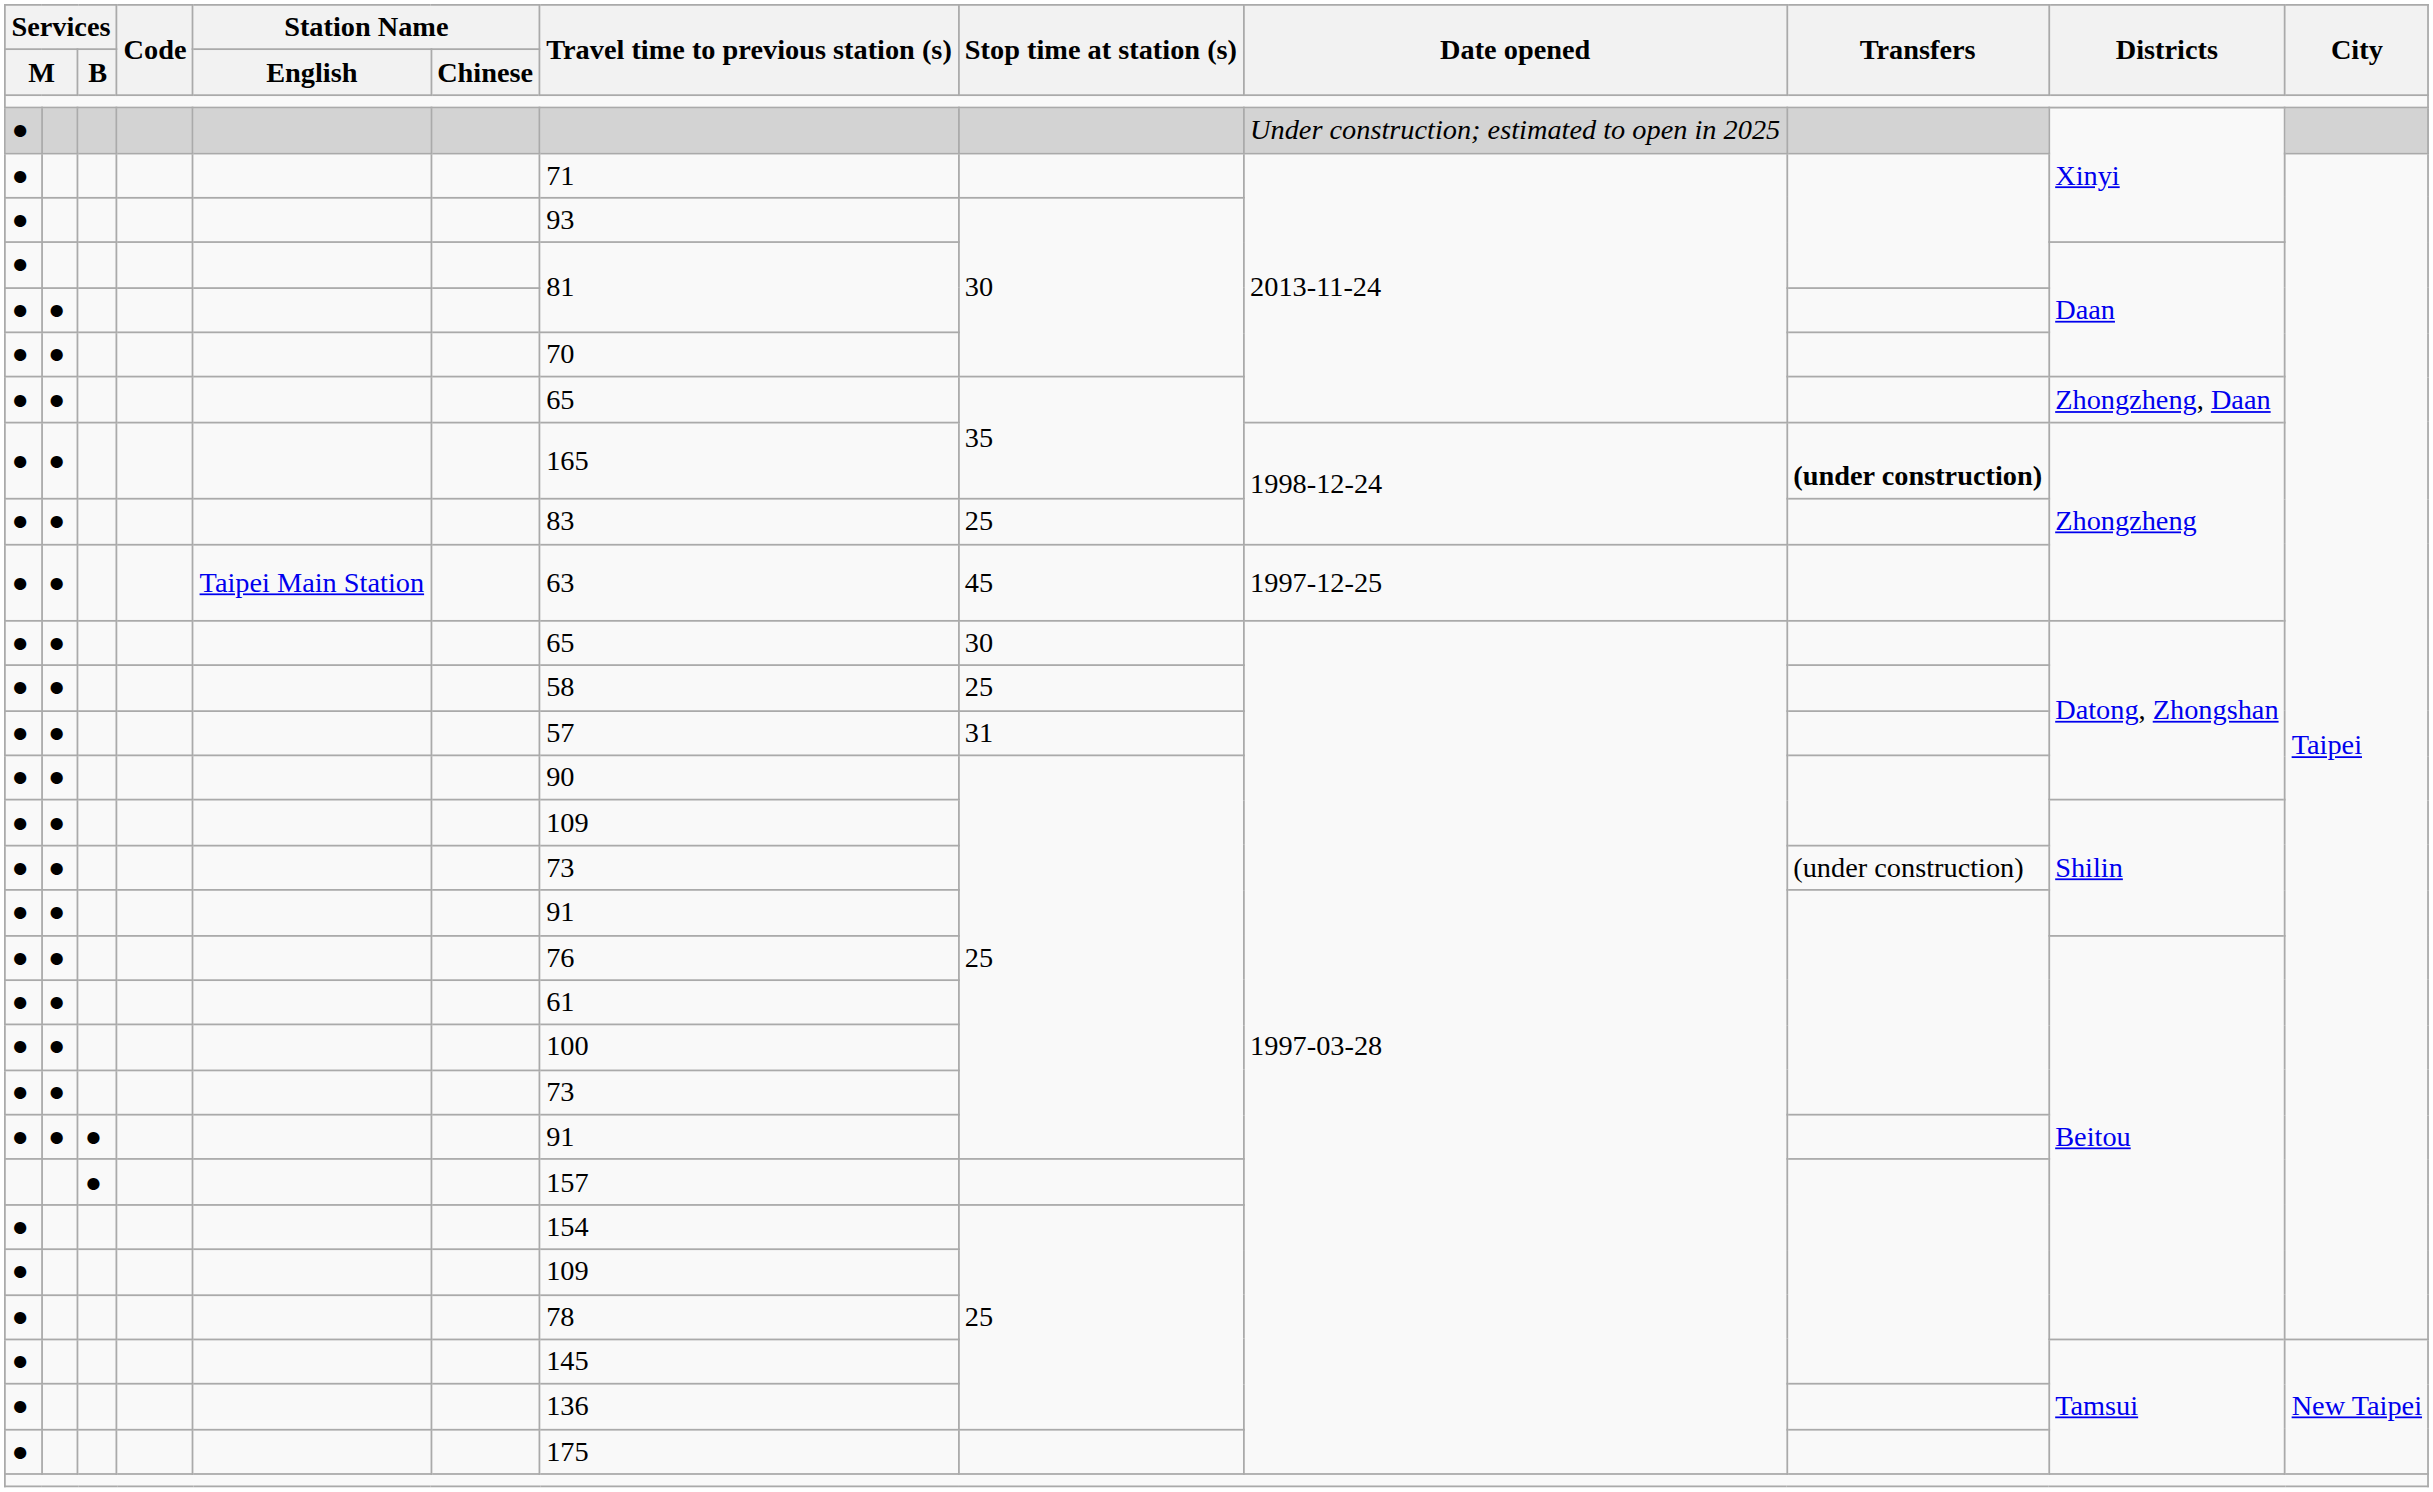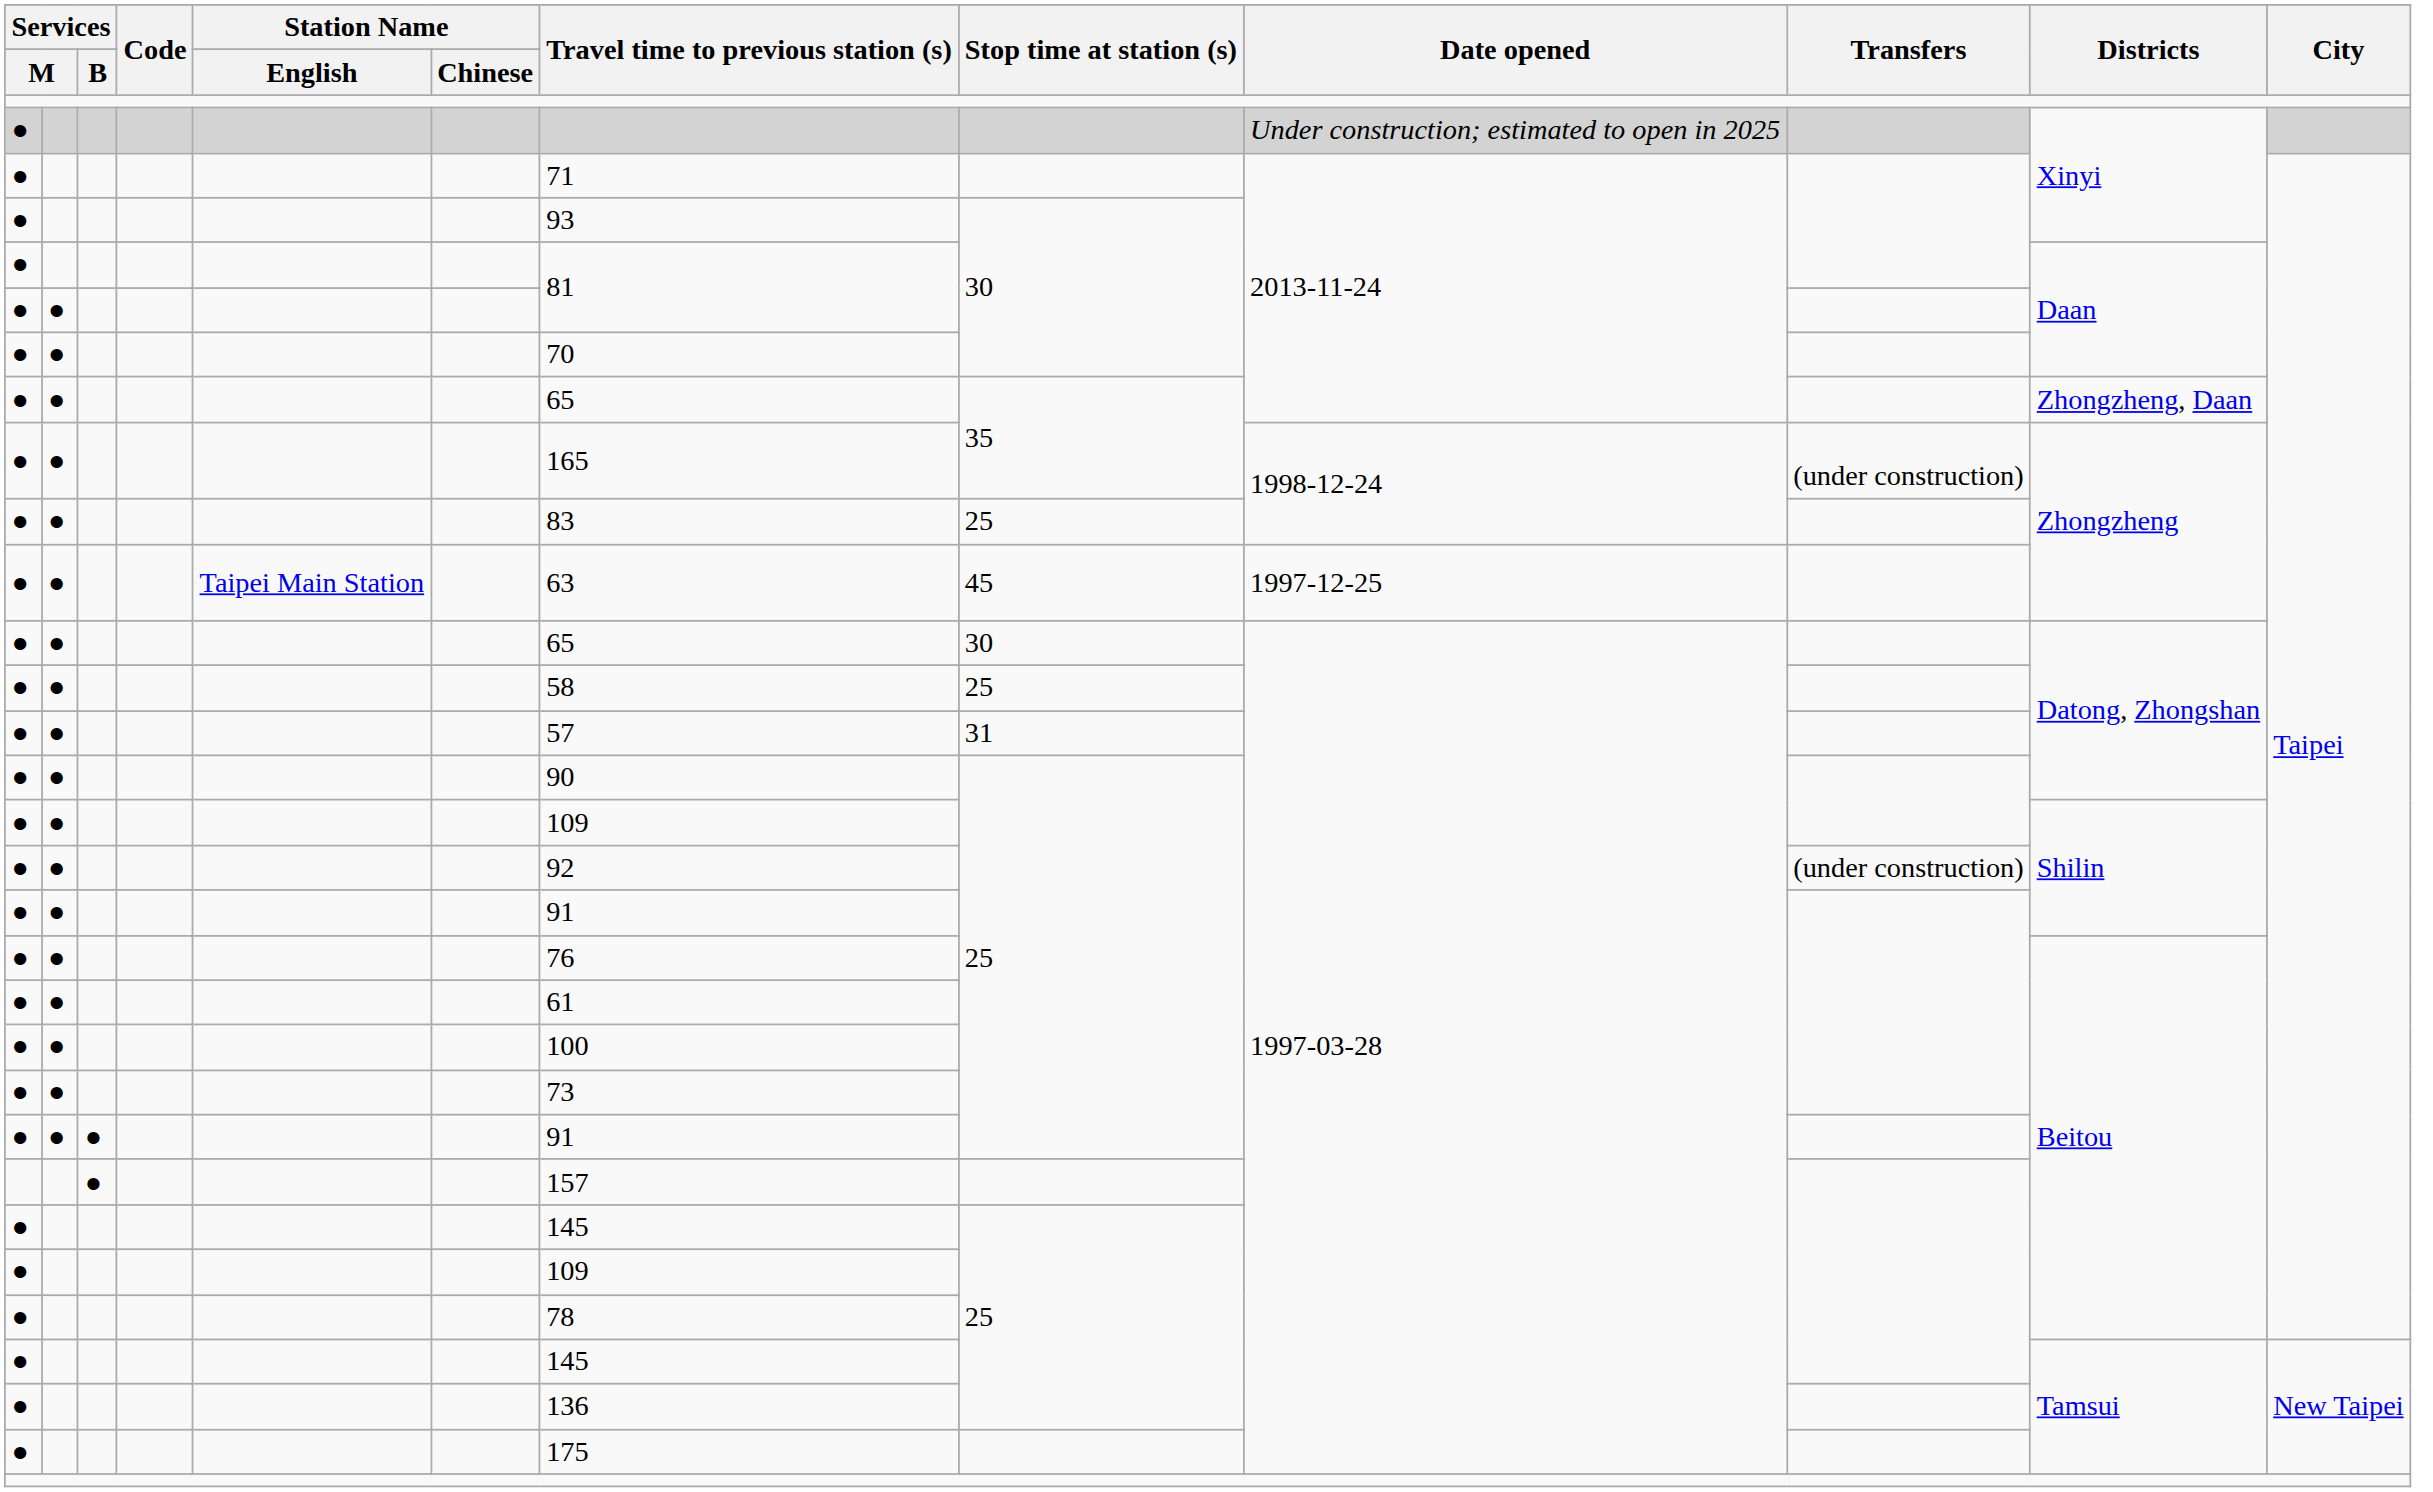(1918, 476) bold -> (1908, 476) normal
(560, 867) 73 -> (560, 867) 92
(567, 1226) 154 -> (567, 1226) 145
